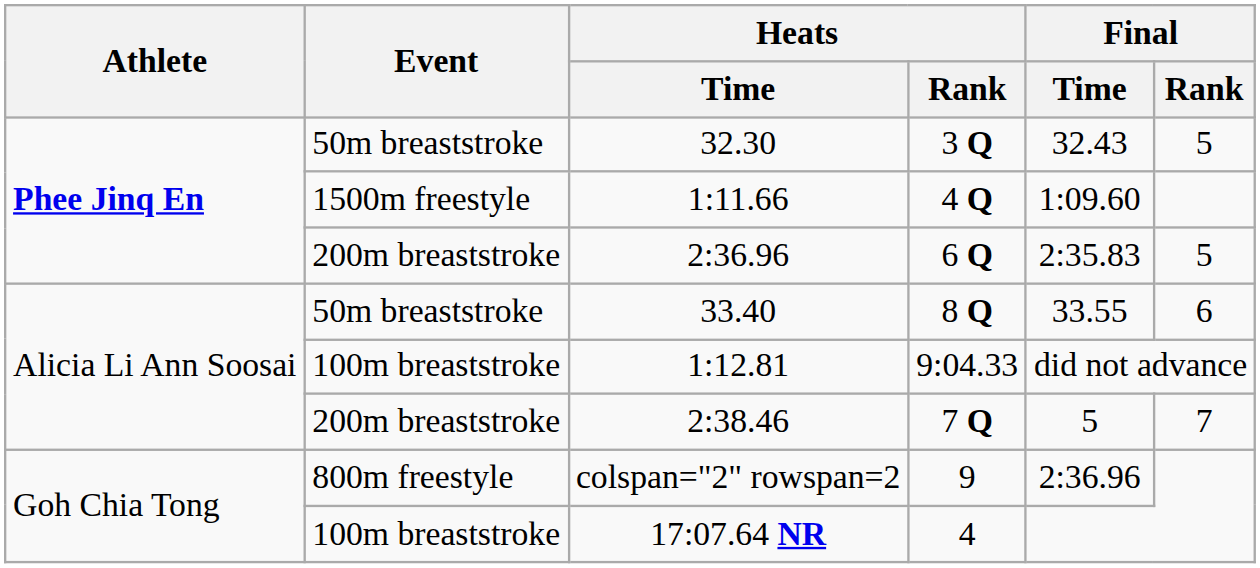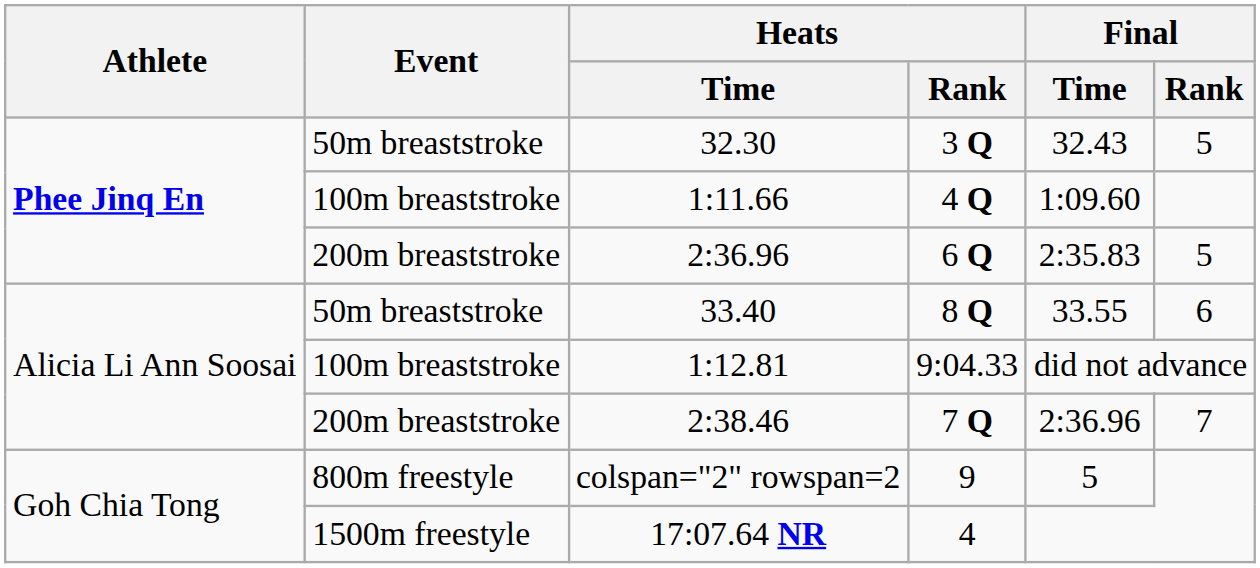(421, 199) 1500m freestyle -> (436, 199) 100m breaststroke
(1090, 421) 5 -> (1090, 421) 2:36.96
(1090, 477) 2:36.96 -> (1090, 477) 5
(436, 532) 100m breaststroke -> (421, 532) 1500m freestyle
